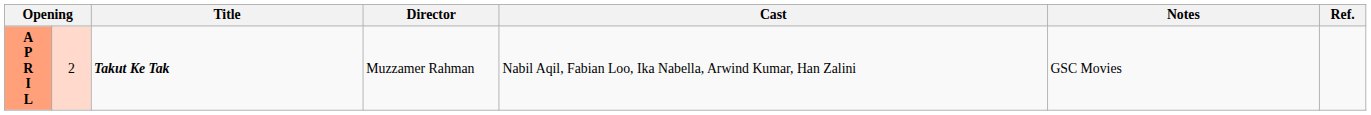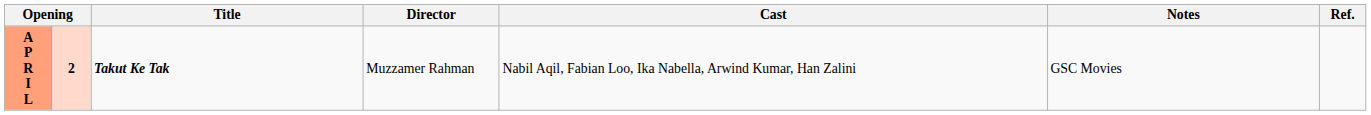(72, 68) normal -> (72, 68) bold
